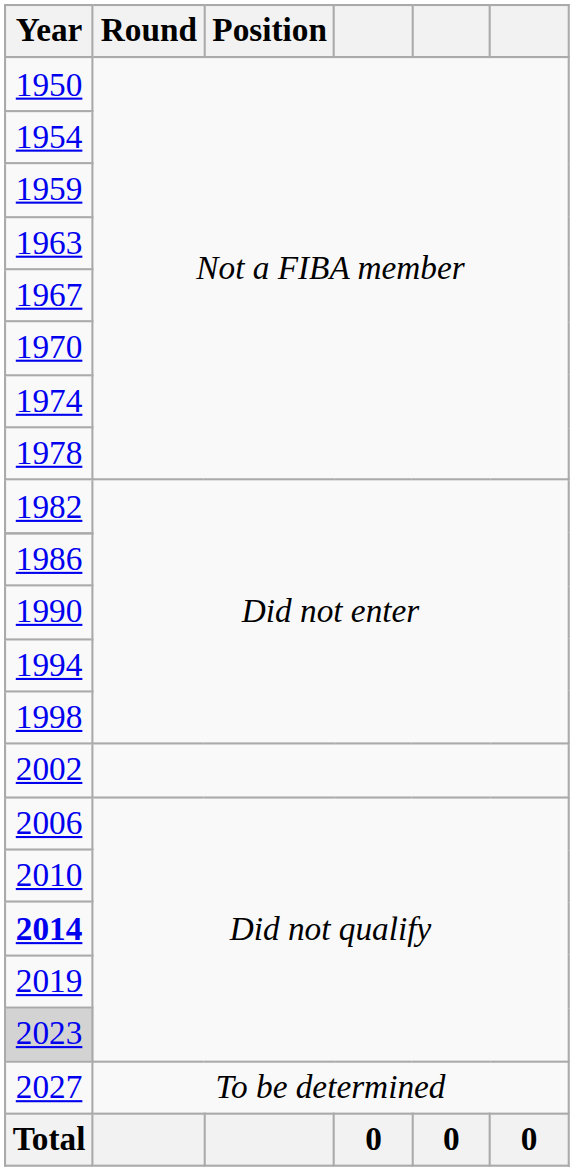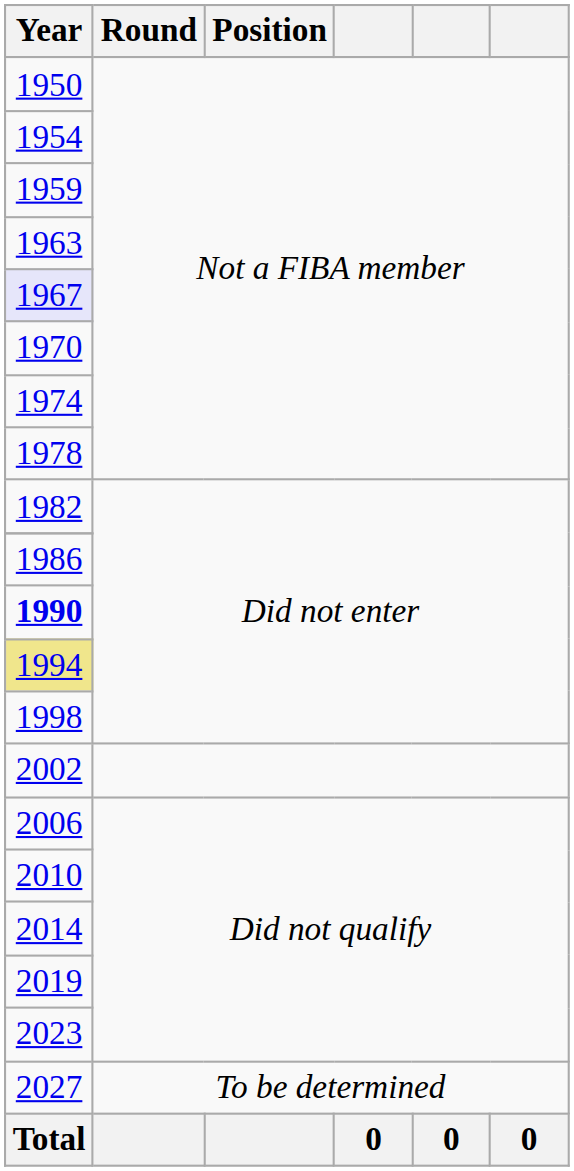(49, 294) no background -> (49, 294) lavender background
(49, 611) normal -> (49, 611) bold
(49, 664) no background -> (49, 664) khaki background
(49, 928) bold -> (49, 928) normal
(49, 1033) lightgrey background -> (49, 1033) no background
